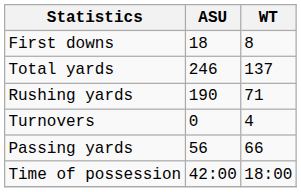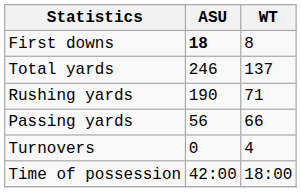(198, 44) normal -> (198, 44) bold
rows swapped: (71, 148) <-> (52, 122)
